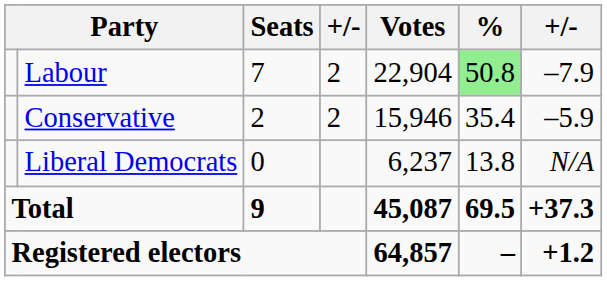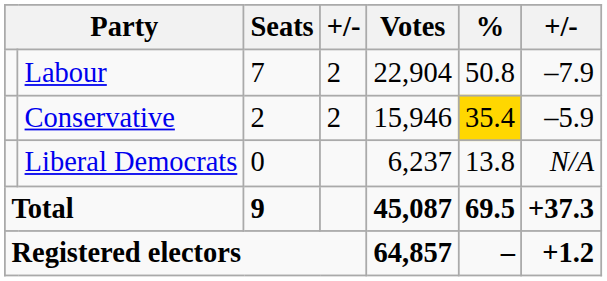(490, 72) lightgreen background -> (490, 72) no background
(490, 117) no background -> (490, 117) gold background
